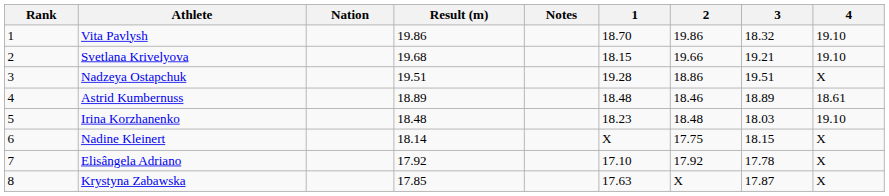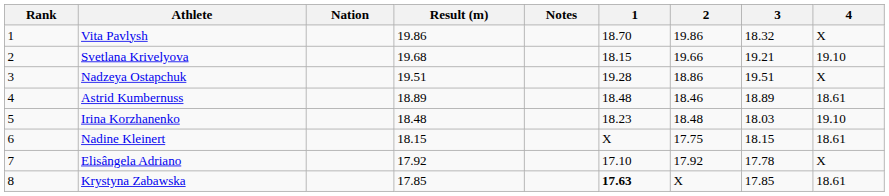(831, 35) 19.10 -> (821, 35) X
(412, 139) 18.14 -> (412, 139) 18.15
(821, 139) X -> (831, 139) 18.61
(617, 181) normal -> (617, 181) bold
(760, 181) 17.87 -> (760, 181) 17.85
(821, 181) X -> (831, 181) 18.61
